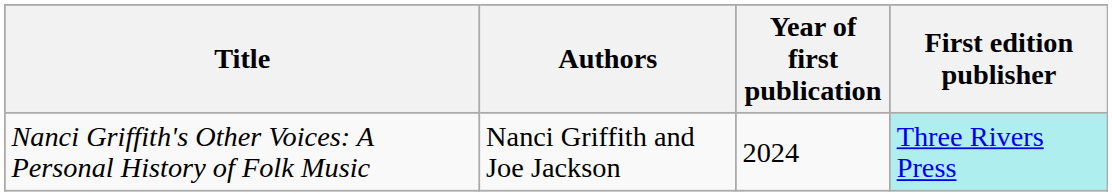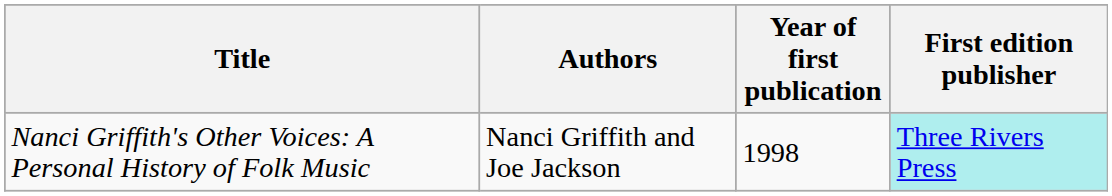(771, 151) 2024 -> (771, 151) 1998
